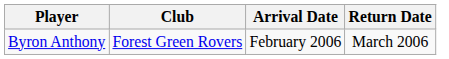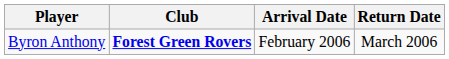(177, 41) normal -> (182, 41) bold
